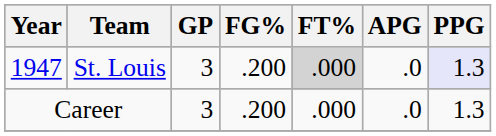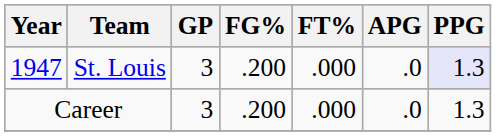(334, 67) lightgrey background -> (334, 67) no background
